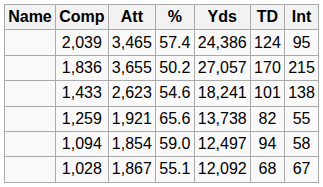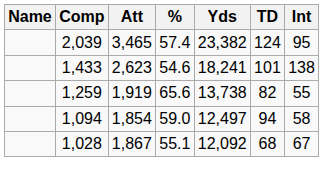(222, 42) 24,386 -> (222, 42) 23,382
- row: (82, 67)
(132, 118) 1,921 -> (132, 93) 1,919
